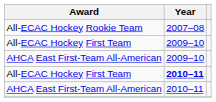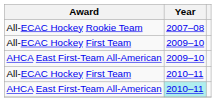(185, 74) bold -> (185, 74) normal
(185, 89) no background -> (185, 89) paleturquoise background
